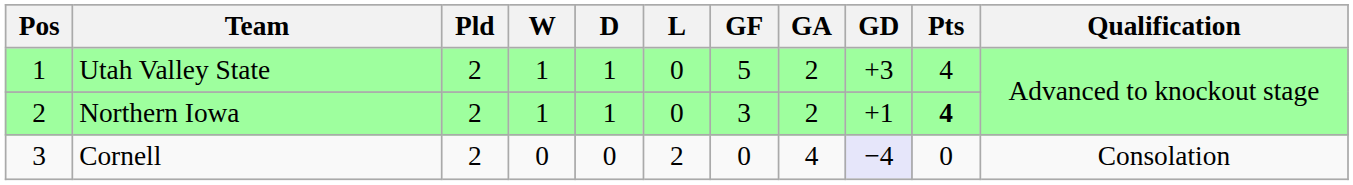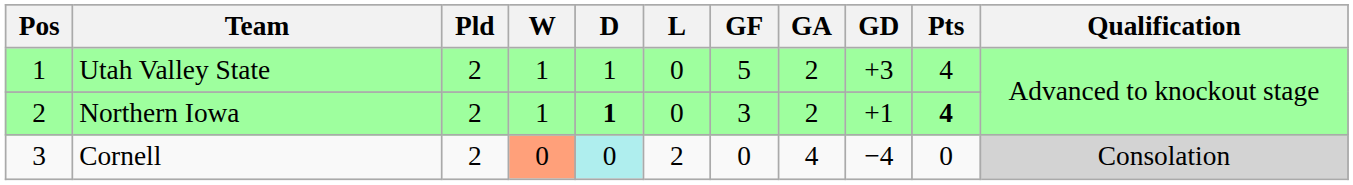(609, 112) normal -> (609, 112) bold
(542, 156) no background -> (542, 156) lightsalmon background
(609, 156) no background -> (609, 156) paleturquoise background
(879, 156) lavender background -> (879, 156) no background
(1164, 156) no background -> (1164, 156) lightgrey background
